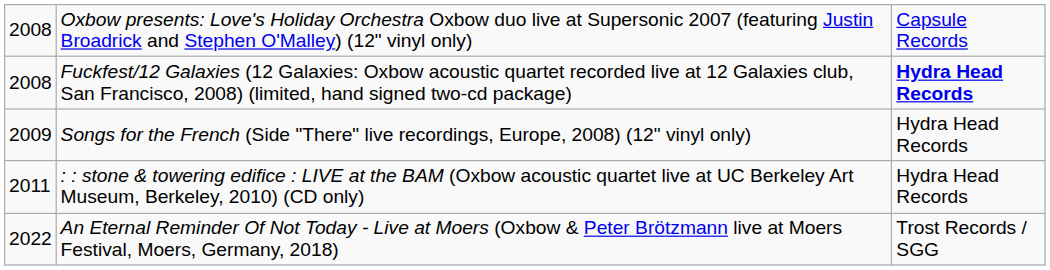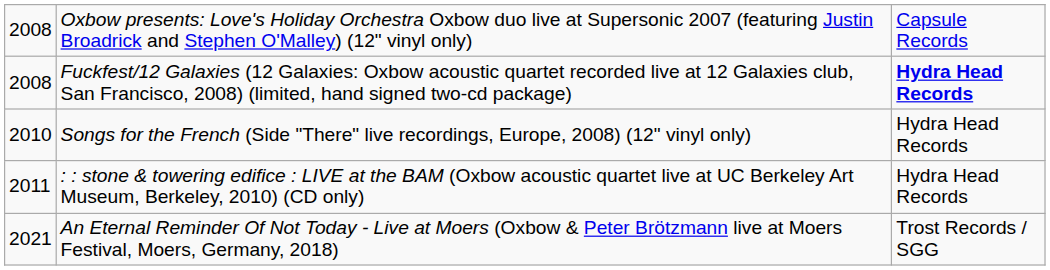(30, 134) 2009 -> (30, 134) 2010
(30, 238) 2022 -> (30, 238) 2021
